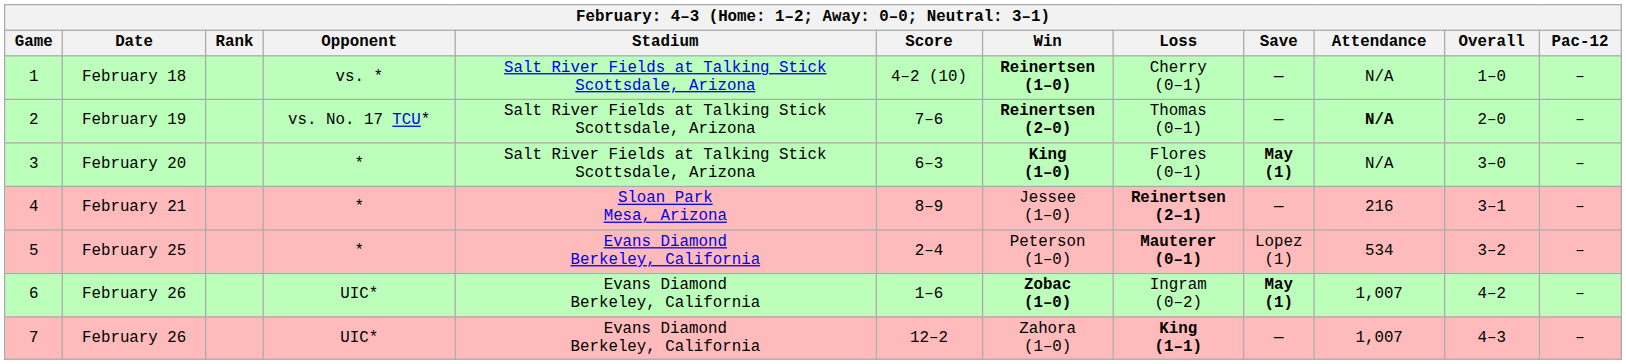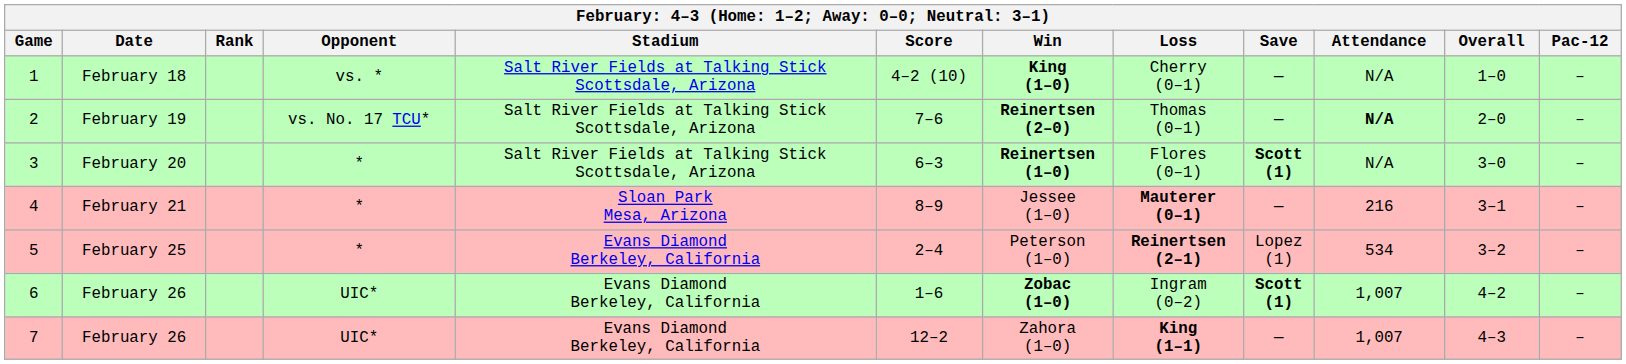(1048, 77) Reinertsen (1–0) -> (1048, 77) King (1–0)
(1048, 164) King (1–0) -> (1048, 164) Reinertsen (1–0)
(1279, 164) May (1) -> (1279, 164) Scott (1)
(1178, 208) Reinertsen (2–1) -> (1178, 208) Mauterer (0–1)
(1178, 251) Mauterer (0–1) -> (1178, 251) Reinertsen (2–1)
(1279, 295) May (1) -> (1279, 295) Scott (1)
